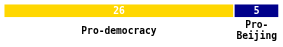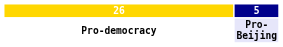(257, 30) no background -> (257, 30) lavender background
